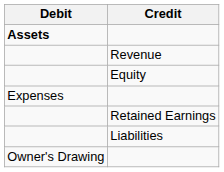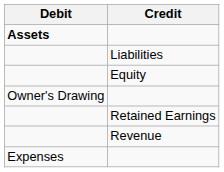(136, 55) Revenue -> (137, 55) Liabilities
(35, 95) Expenses -> (56, 95) Owner's Drawing
(137, 136) Liabilities -> (136, 136) Revenue
(56, 156) Owner's Drawing -> (35, 156) Expenses
